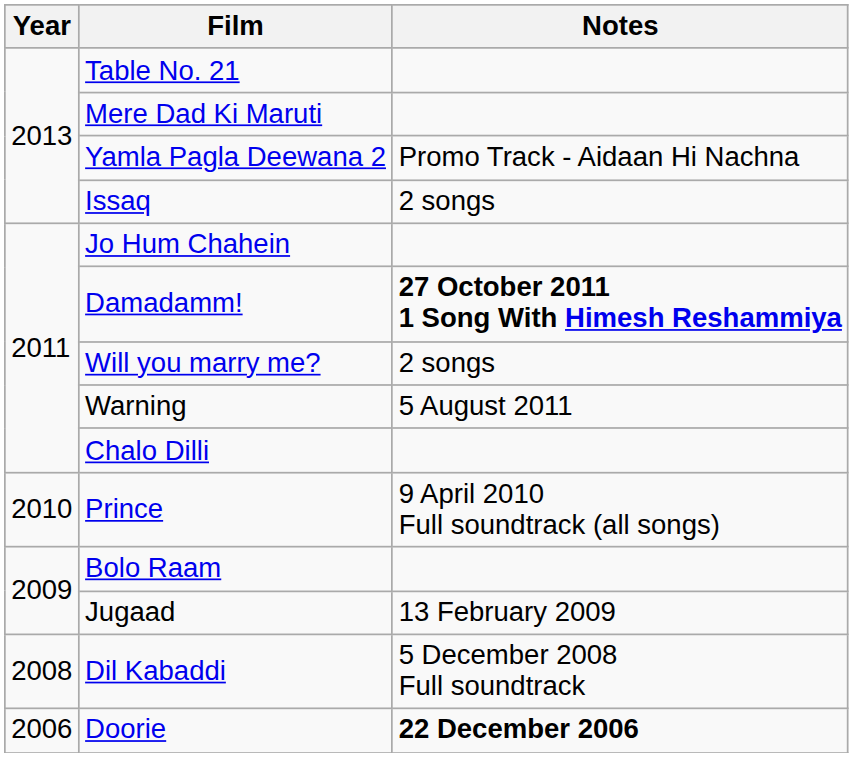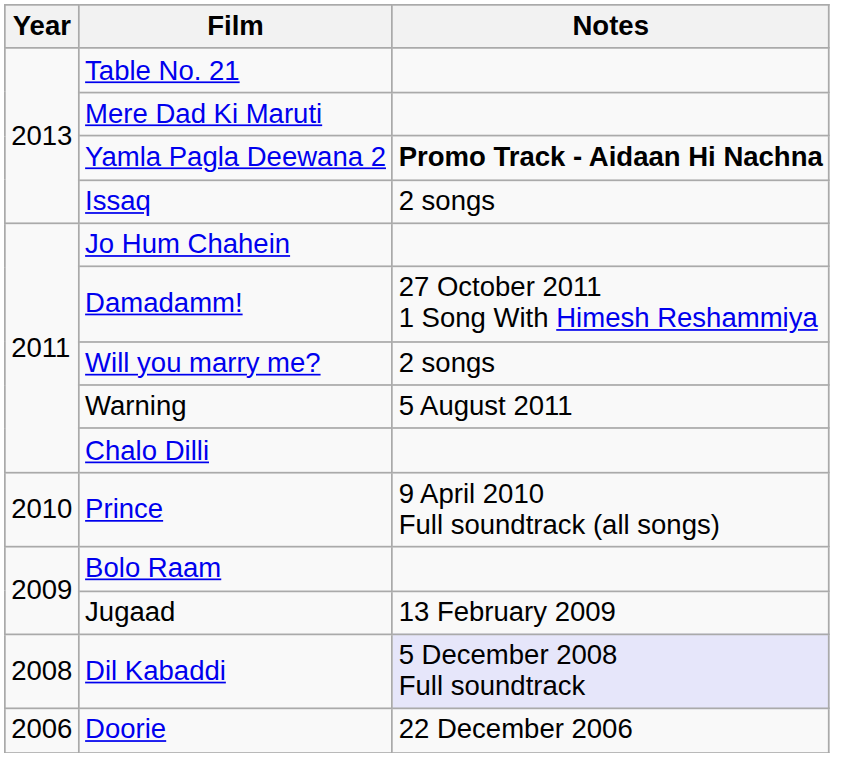(599, 157) normal -> (611, 157) bold
(620, 303) bold -> (608, 303) normal
(508, 671) no background -> (508, 671) lavender background
(519, 730) bold -> (516, 730) normal
